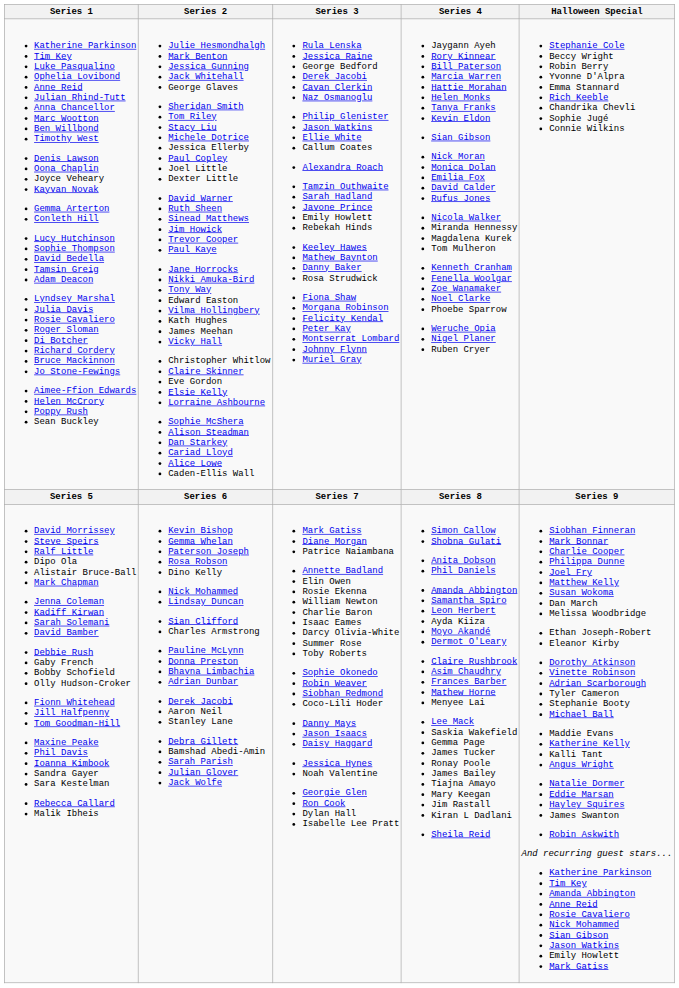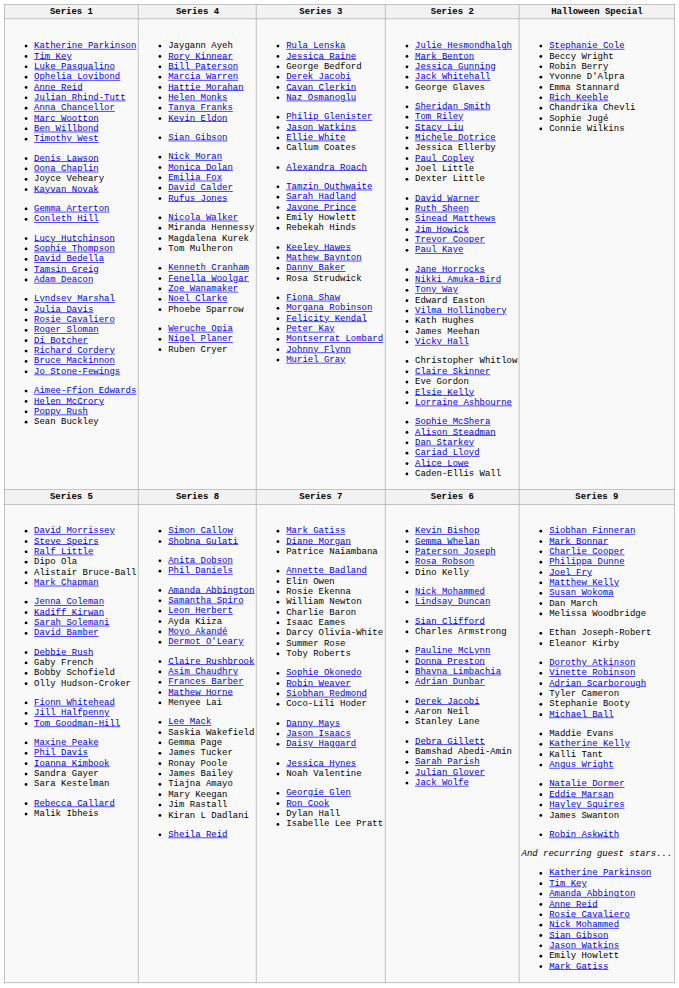columns swapped: (206, 12) <-> (460, 12)
